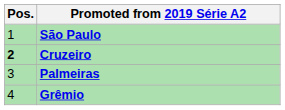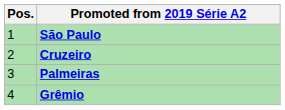(11, 54) bold -> (11, 54) normal
